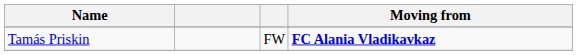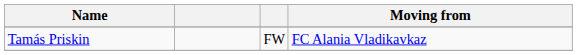(364, 38) bold -> (359, 38) normal
